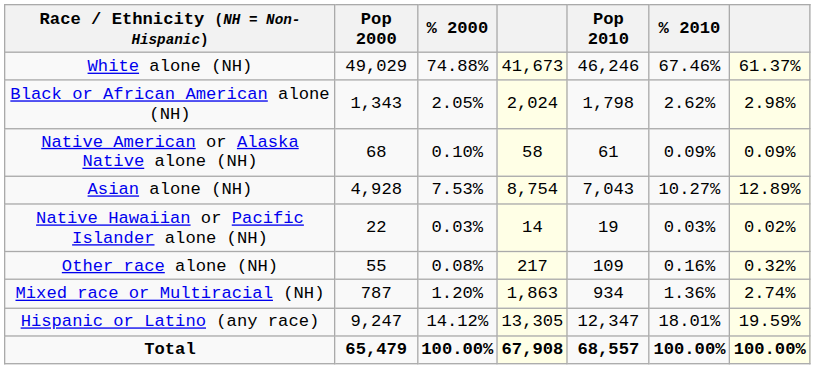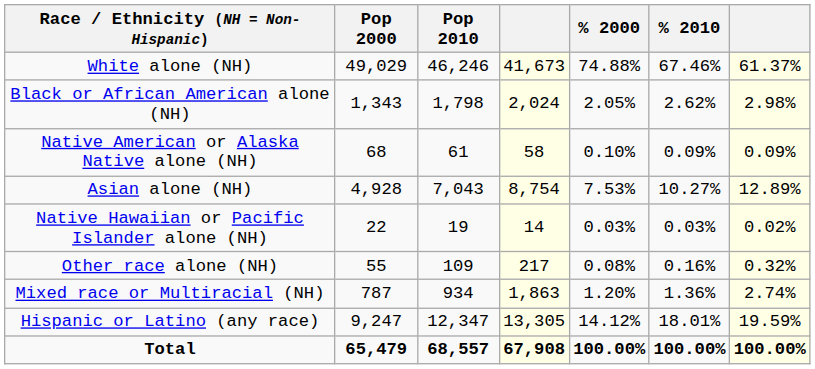columns swapped: (608, 29) <-> (457, 29)
